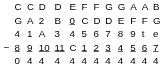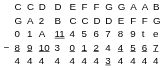(72, 20) 0 -> (73, 20) C
(17, 34) 4 -> (17, 34) 0
(57, 34) 3 -> (60, 34) 11
(60, 47) 11 -> (57, 47) 3
(73, 47) C -> (72, 47) 0
(108, 47) 3 -> (108, 47) 4
(17, 61) 0 -> (17, 61) 4
(108, 61) 4 -> (108, 61) 3
